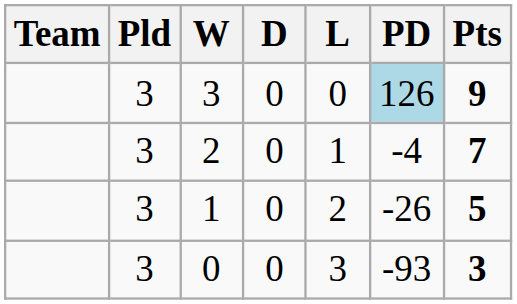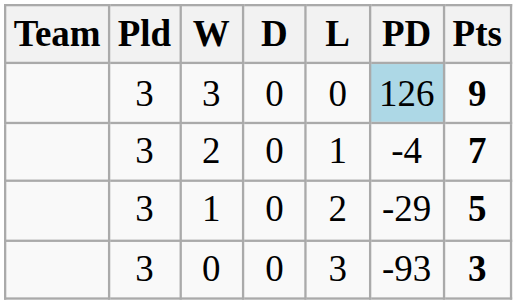(407, 209) -26 -> (407, 209) -29
